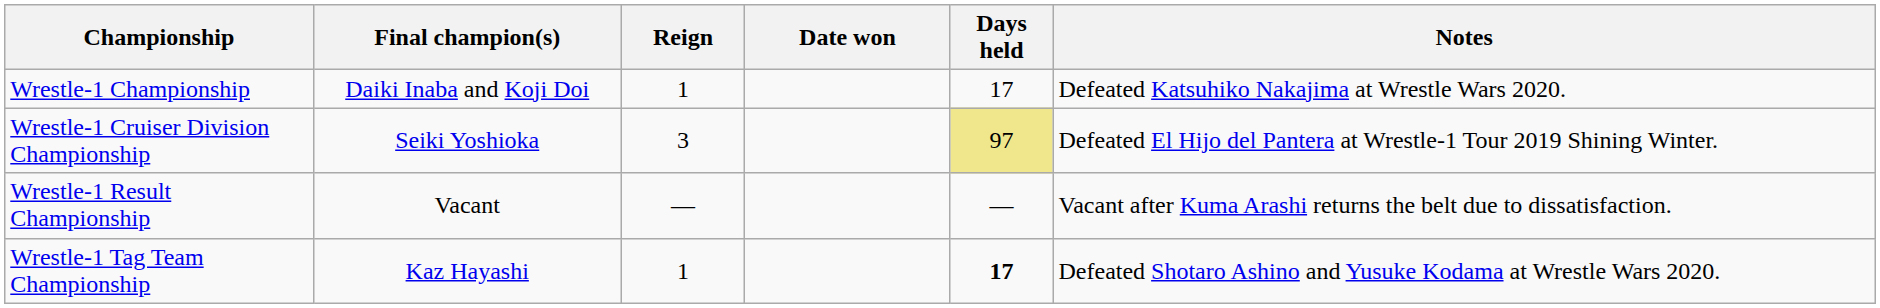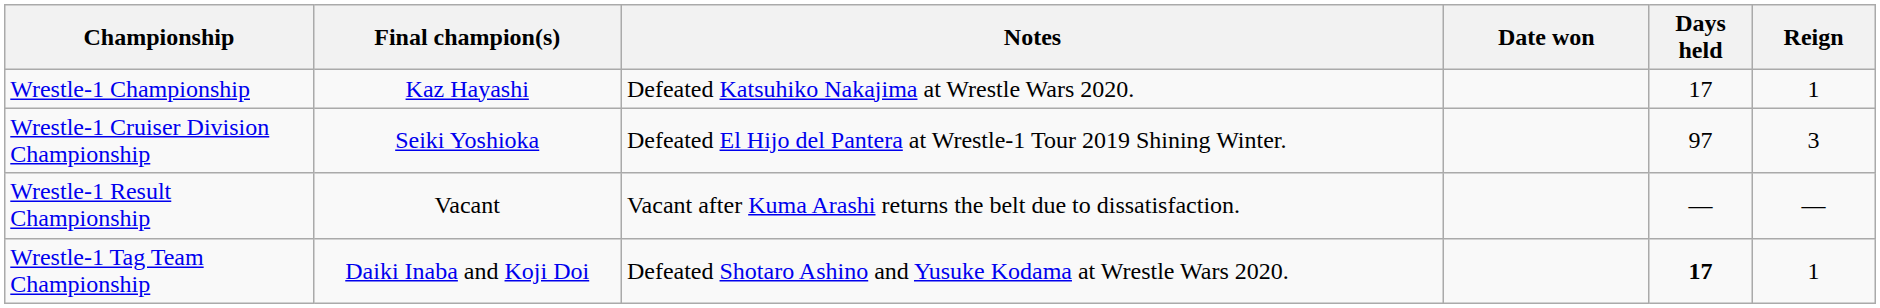columns swapped: (683, 37) <-> (1464, 37)
(467, 88) Daiki Inaba and Koji Doi -> (467, 88) Kaz Hayashi
(1002, 140) khaki background -> (1700, 140) no background
(467, 270) Kaz Hayashi -> (467, 270) Daiki Inaba and Koji Doi
